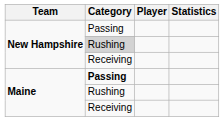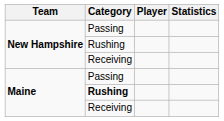(106, 44) lightgrey background -> (106, 44) no background
(107, 76) bold -> (106, 76) normal
(106, 92) normal -> (108, 92) bold
